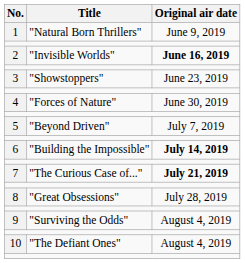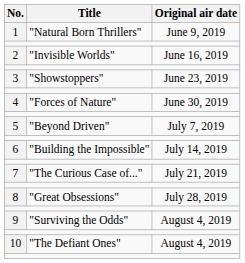(196, 55) bold -> (196, 55) normal
(196, 149) bold -> (196, 149) normal
(196, 173) bold -> (196, 173) normal
